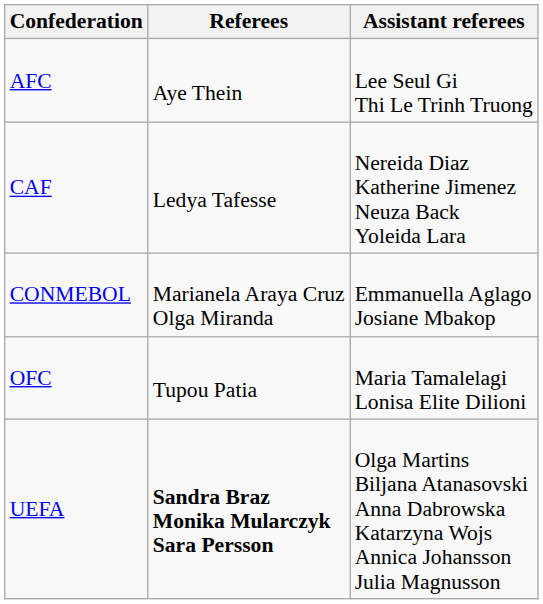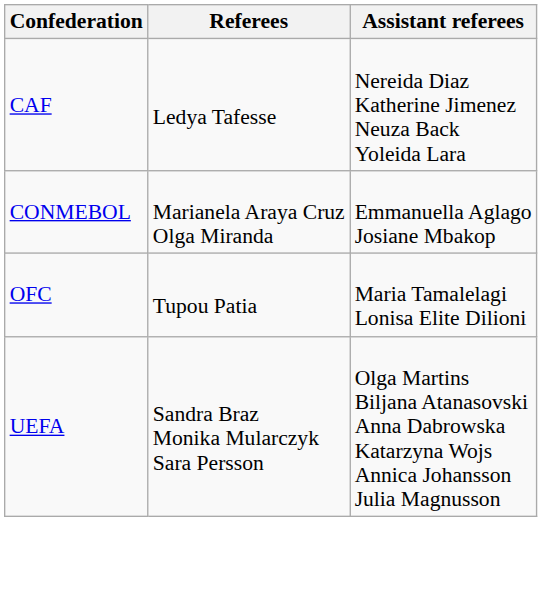- row: (31, 80)
(242, 520) bold -> (236, 438) normal
